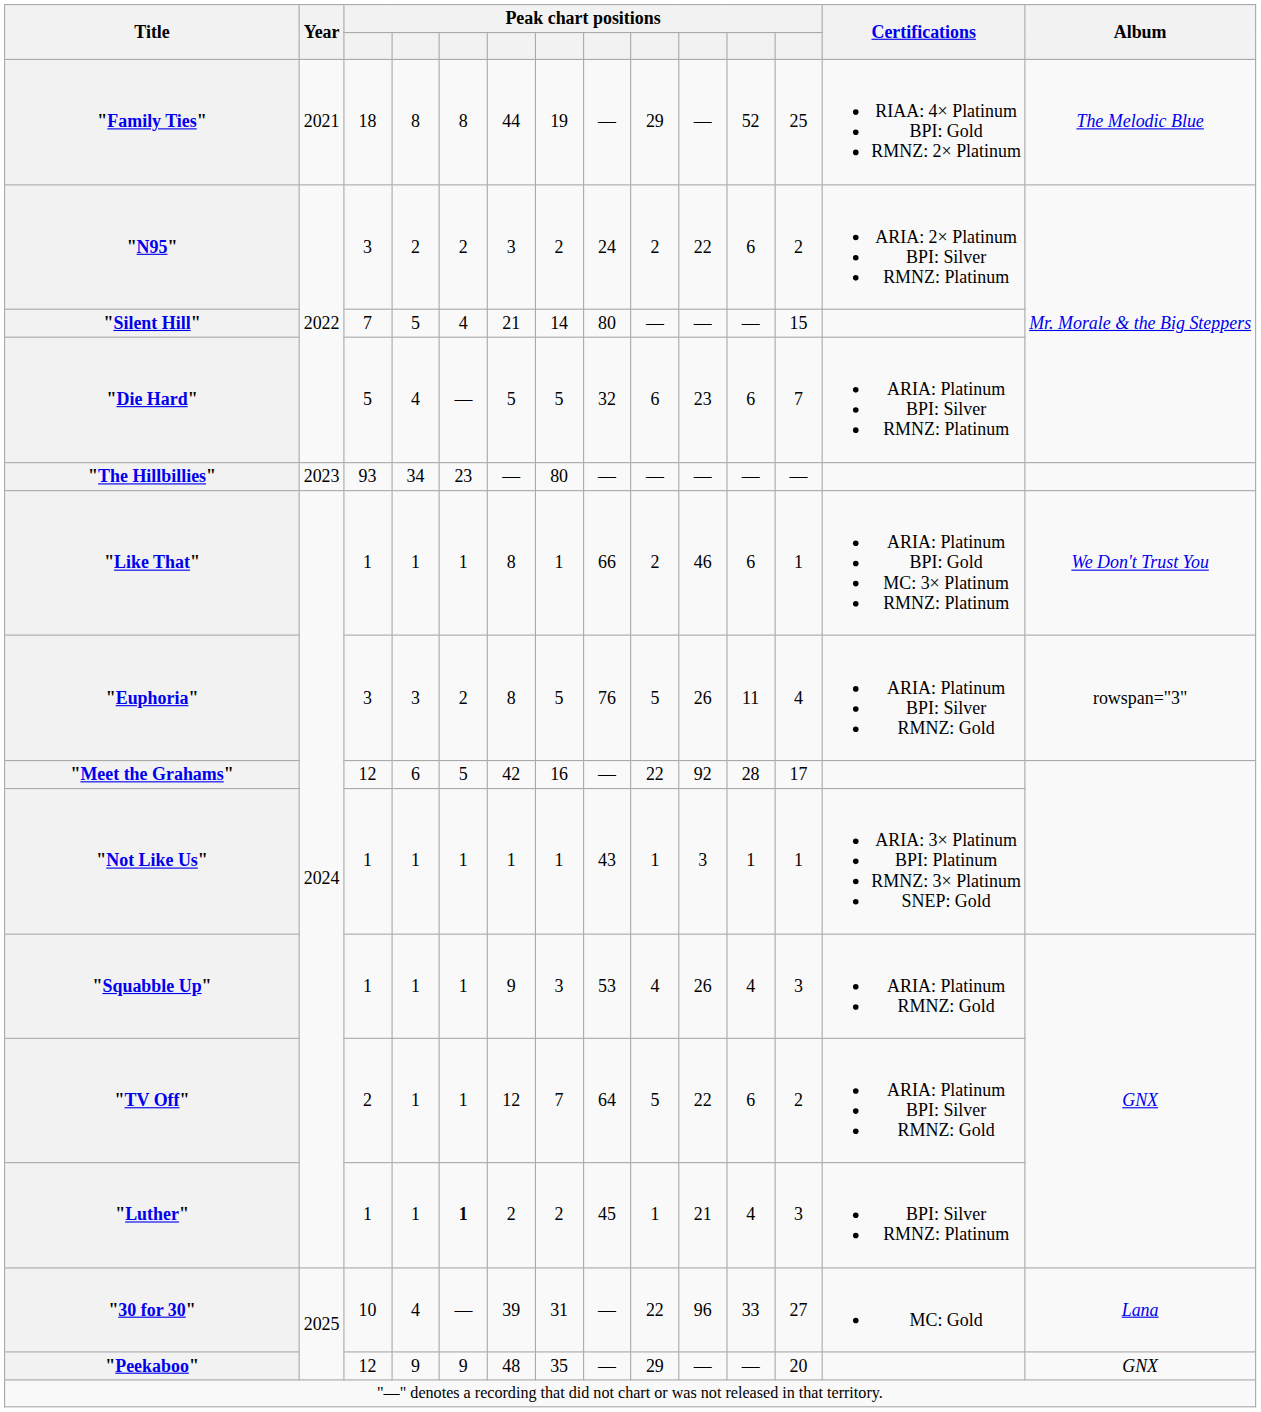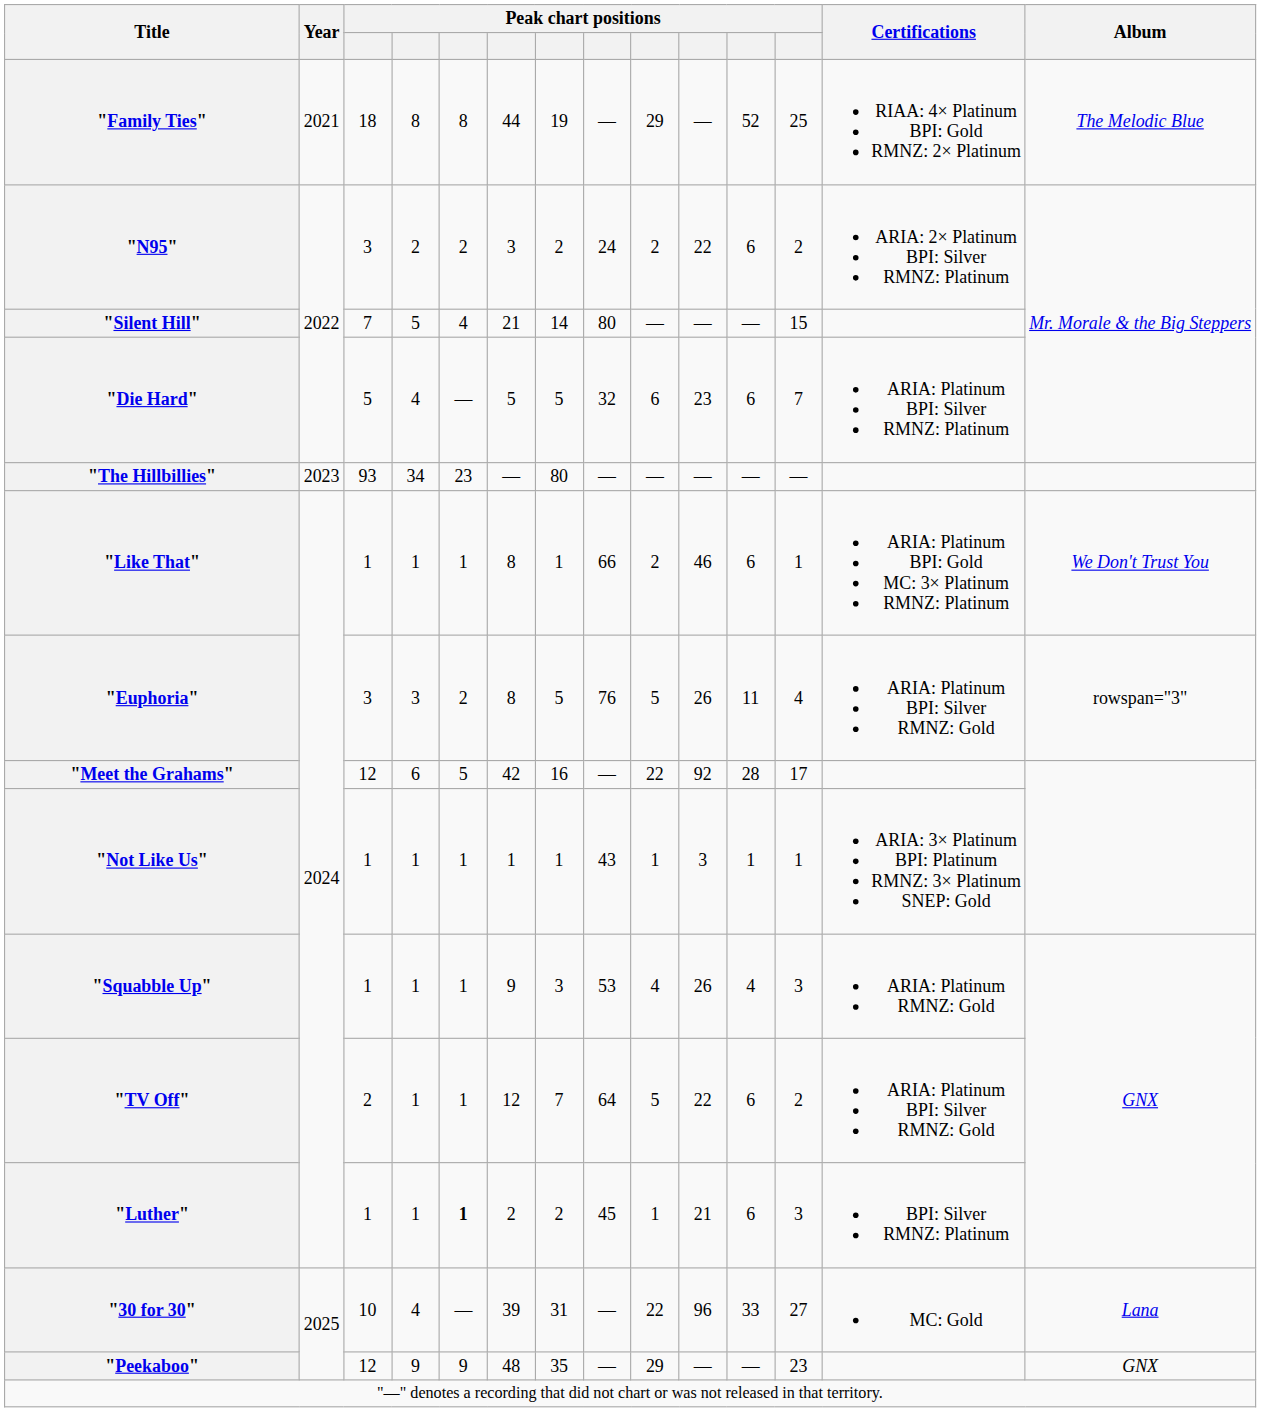(751, 1215) 4 -> (751, 1215) 6
(798, 1366) 20 -> (798, 1366) 23
